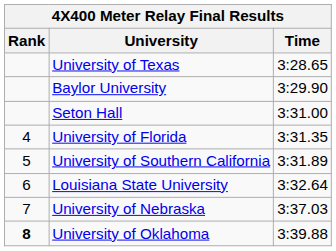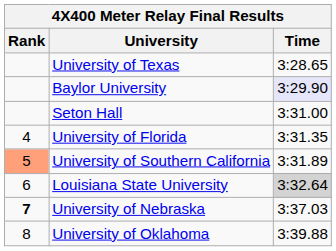(302, 88) no background -> (302, 88) lavender background
(27, 161) no background -> (27, 161) lightsalmon background
(302, 185) no background -> (302, 185) lightgrey background
(27, 209) normal -> (27, 209) bold
(27, 233) bold -> (27, 233) normal
